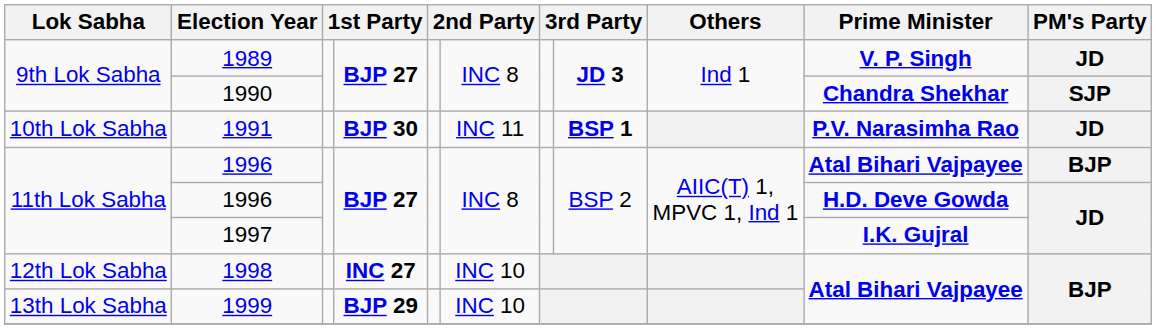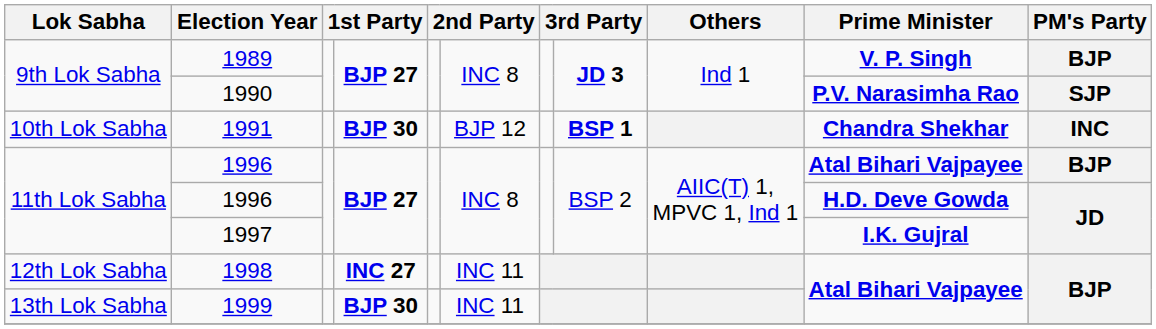(1090, 57) JD -> (1090, 57) BJP
(916, 93) Chandra Shekhar -> (916, 93) P.V. Narasimha Rao
(490, 128) INC 11 -> (490, 128) BJP 12
(916, 128) P.V. Narasimha Rao -> (916, 128) Chandra Shekhar
(1090, 128) JD -> (1090, 128) INC
(490, 270) INC 10 -> (490, 270) INC 11
(381, 306) BJP 29 -> (381, 306) BJP 30
(490, 306) INC 10 -> (490, 306) INC 11
